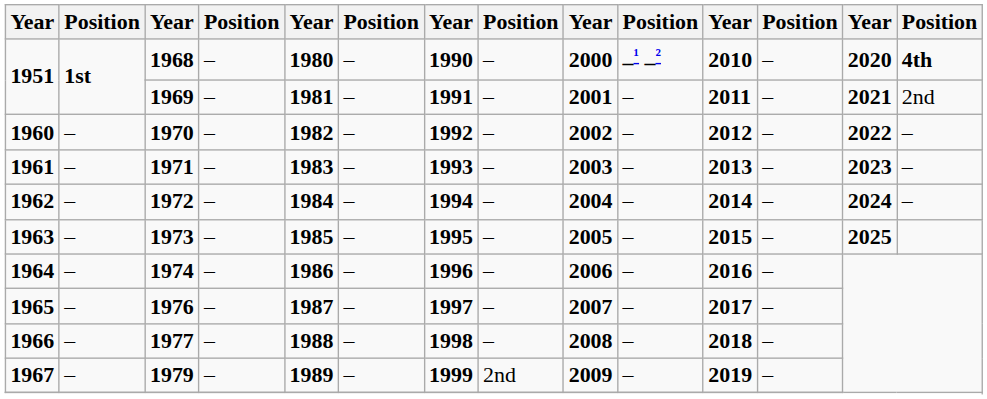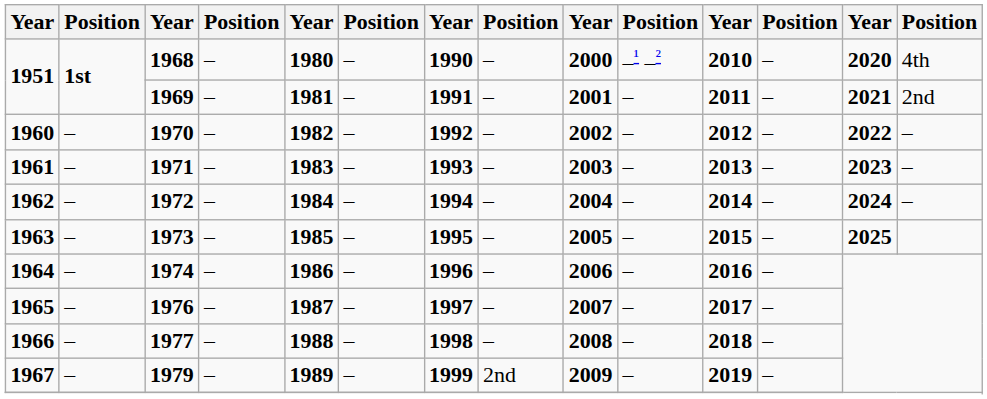(642, 59) bold -> (642, 59) normal
(917, 59) bold -> (916, 59) normal
